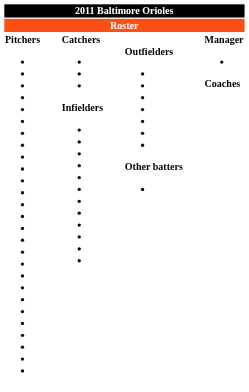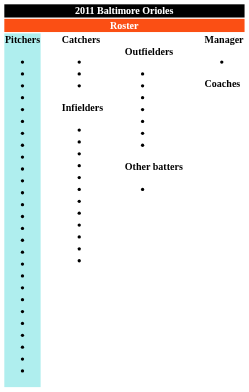(23, 205) no background -> (23, 205) paleturquoise background
